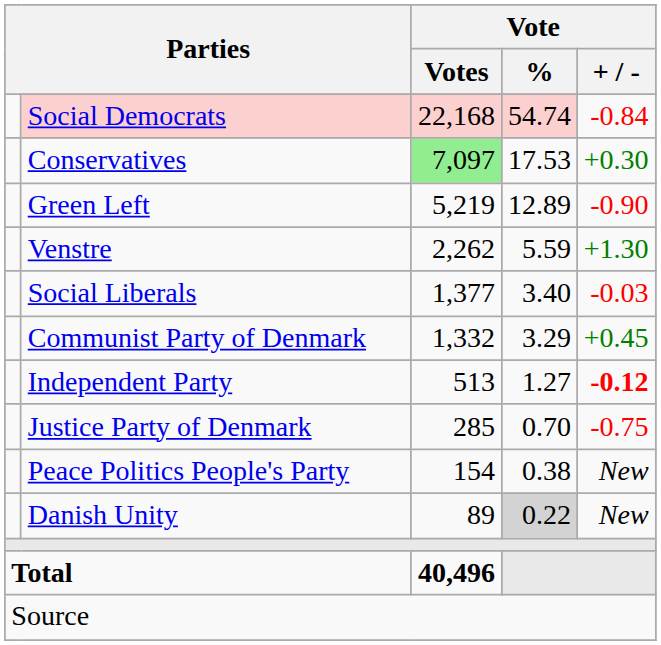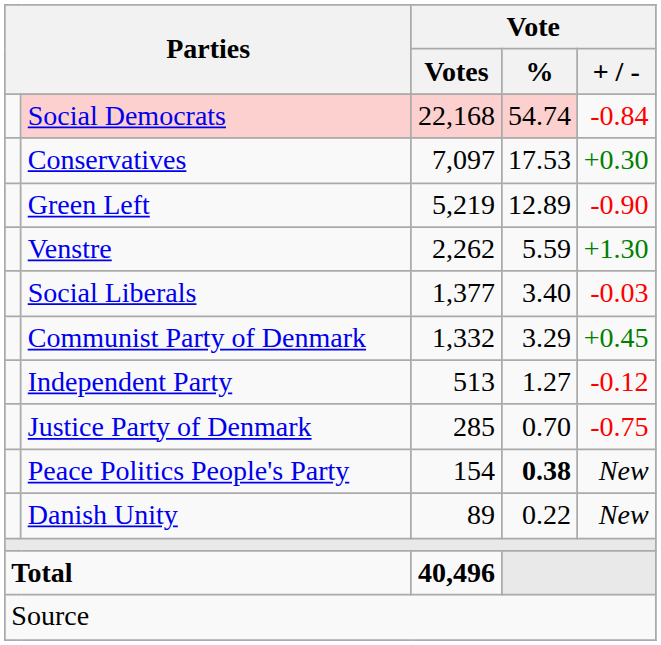(463, 159) lightgreen background -> (463, 159) no background
(619, 381) bold -> (619, 381) normal
(546, 470) normal -> (546, 470) bold
(546, 515) lightgrey background -> (546, 515) no background
